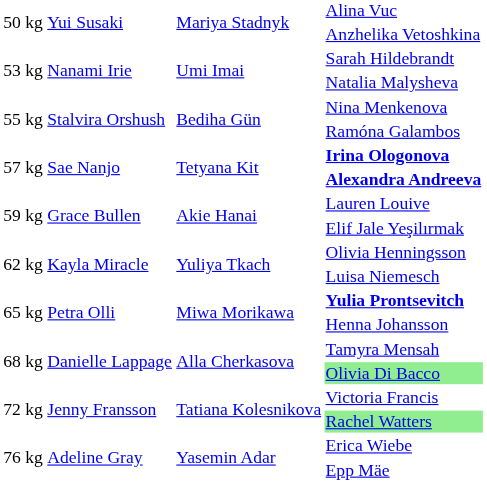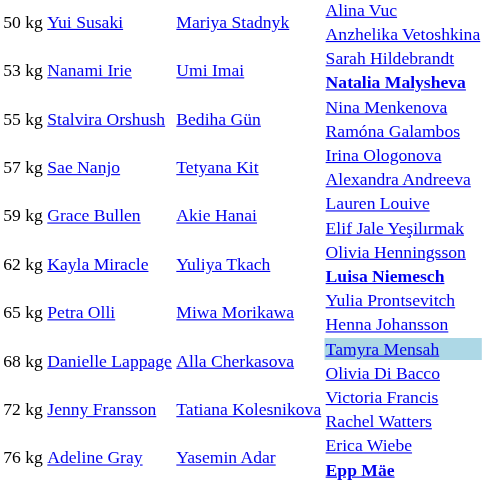(392, 82) normal -> (396, 82) bold
(387, 155) bold -> (384, 155) normal
(403, 179) bold -> (398, 179) normal
(383, 276) normal -> (385, 276) bold
(395, 300) bold -> (390, 300) normal
(382, 348) no background -> (382, 348) lightblue background
(383, 373) lightgreen background -> (383, 373) no background
(379, 421) lightgreen background -> (379, 421) no background
(358, 469) normal -> (360, 469) bold
